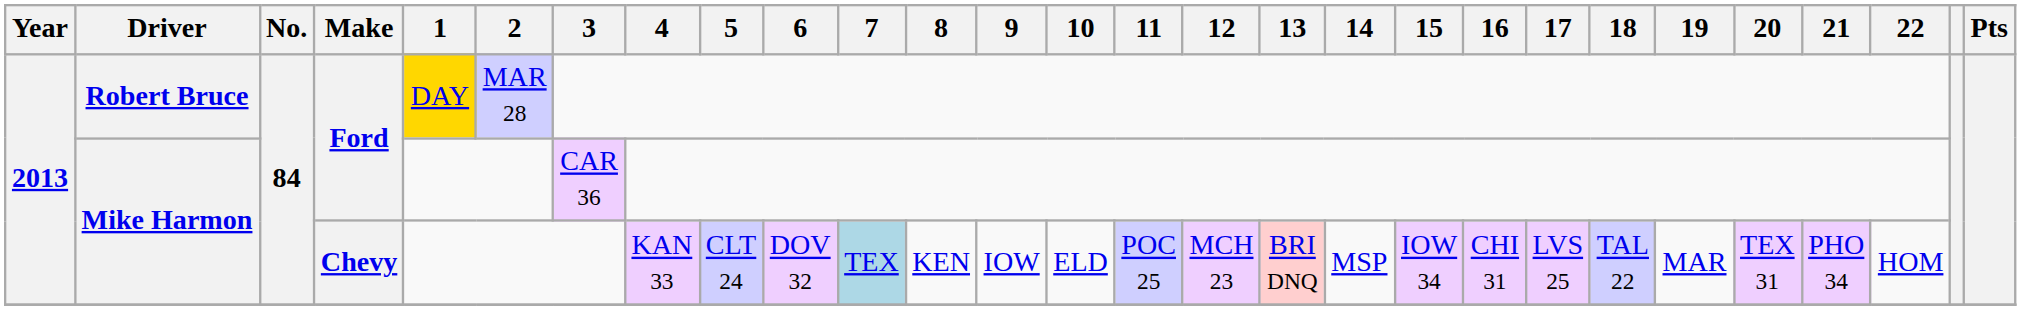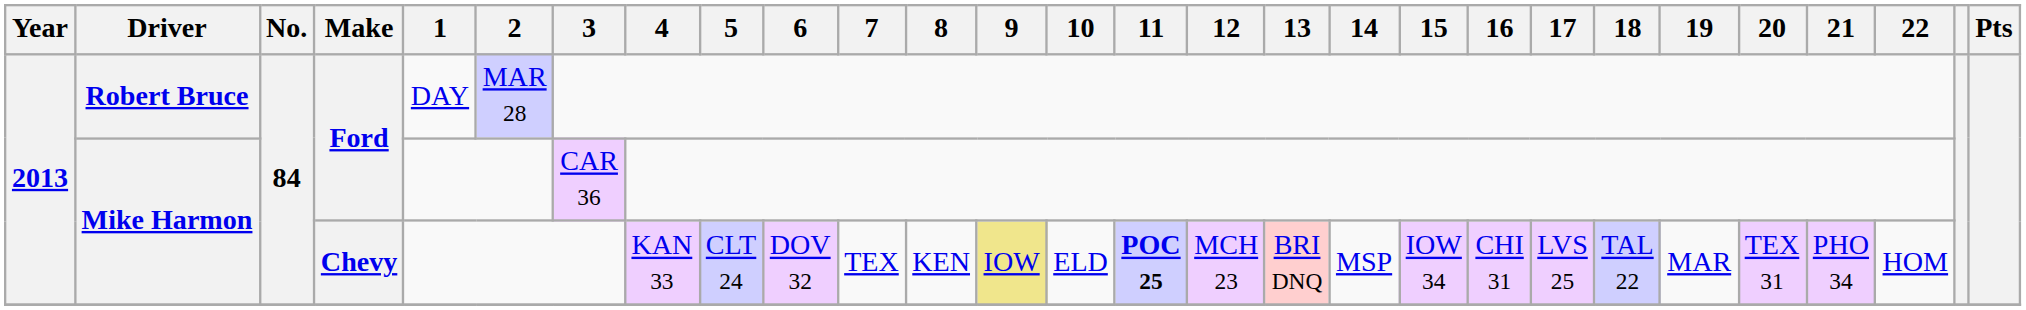(440, 94) gold background -> (440, 94) no background
(871, 262) lightblue background -> (871, 262) no background
(1012, 262) no background -> (1012, 262) khaki background
(1149, 261) normal -> (1151, 262) bold
